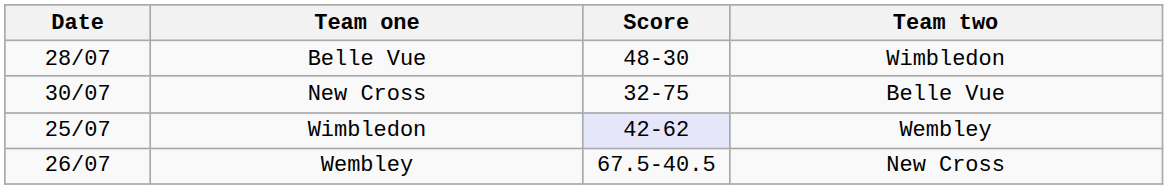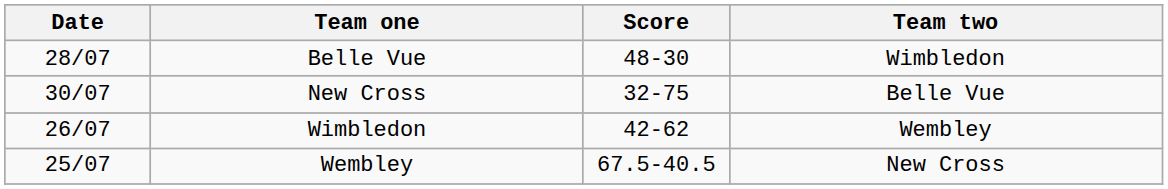(78, 130) 25/07 -> (78, 130) 26/07
(656, 130) lavender background -> (656, 130) no background
(78, 166) 26/07 -> (78, 166) 25/07
